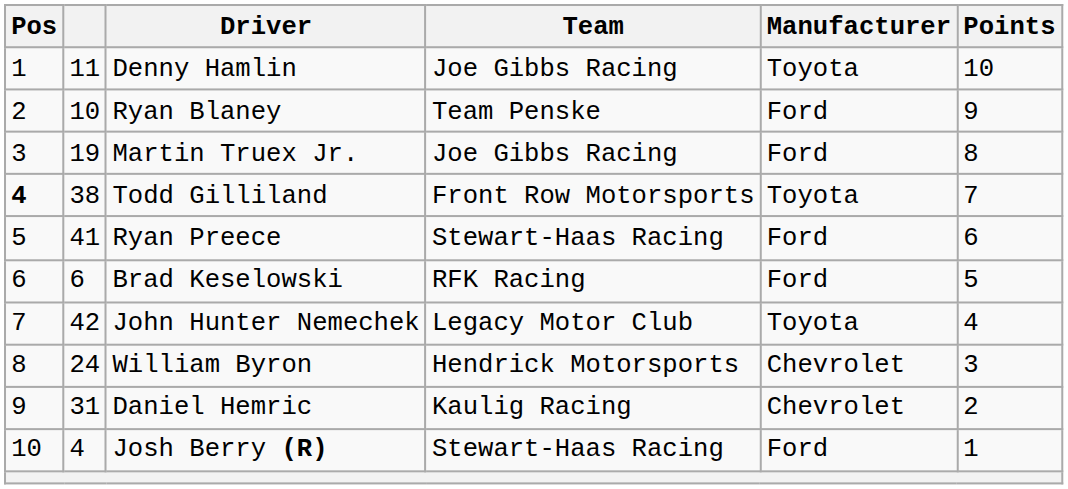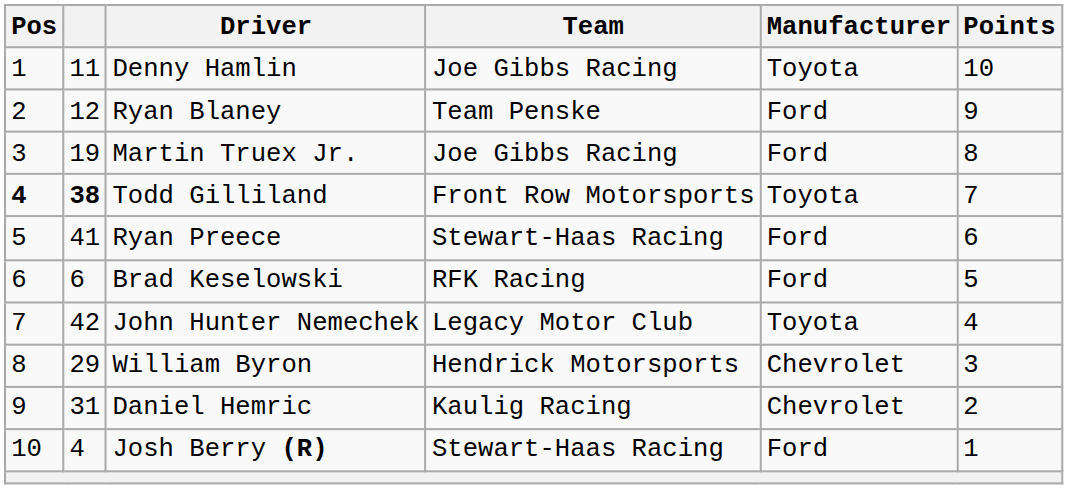(85, 111) 10 -> (85, 111) 12
(85, 196) normal -> (85, 196) bold
(85, 365) 24 -> (85, 365) 29
